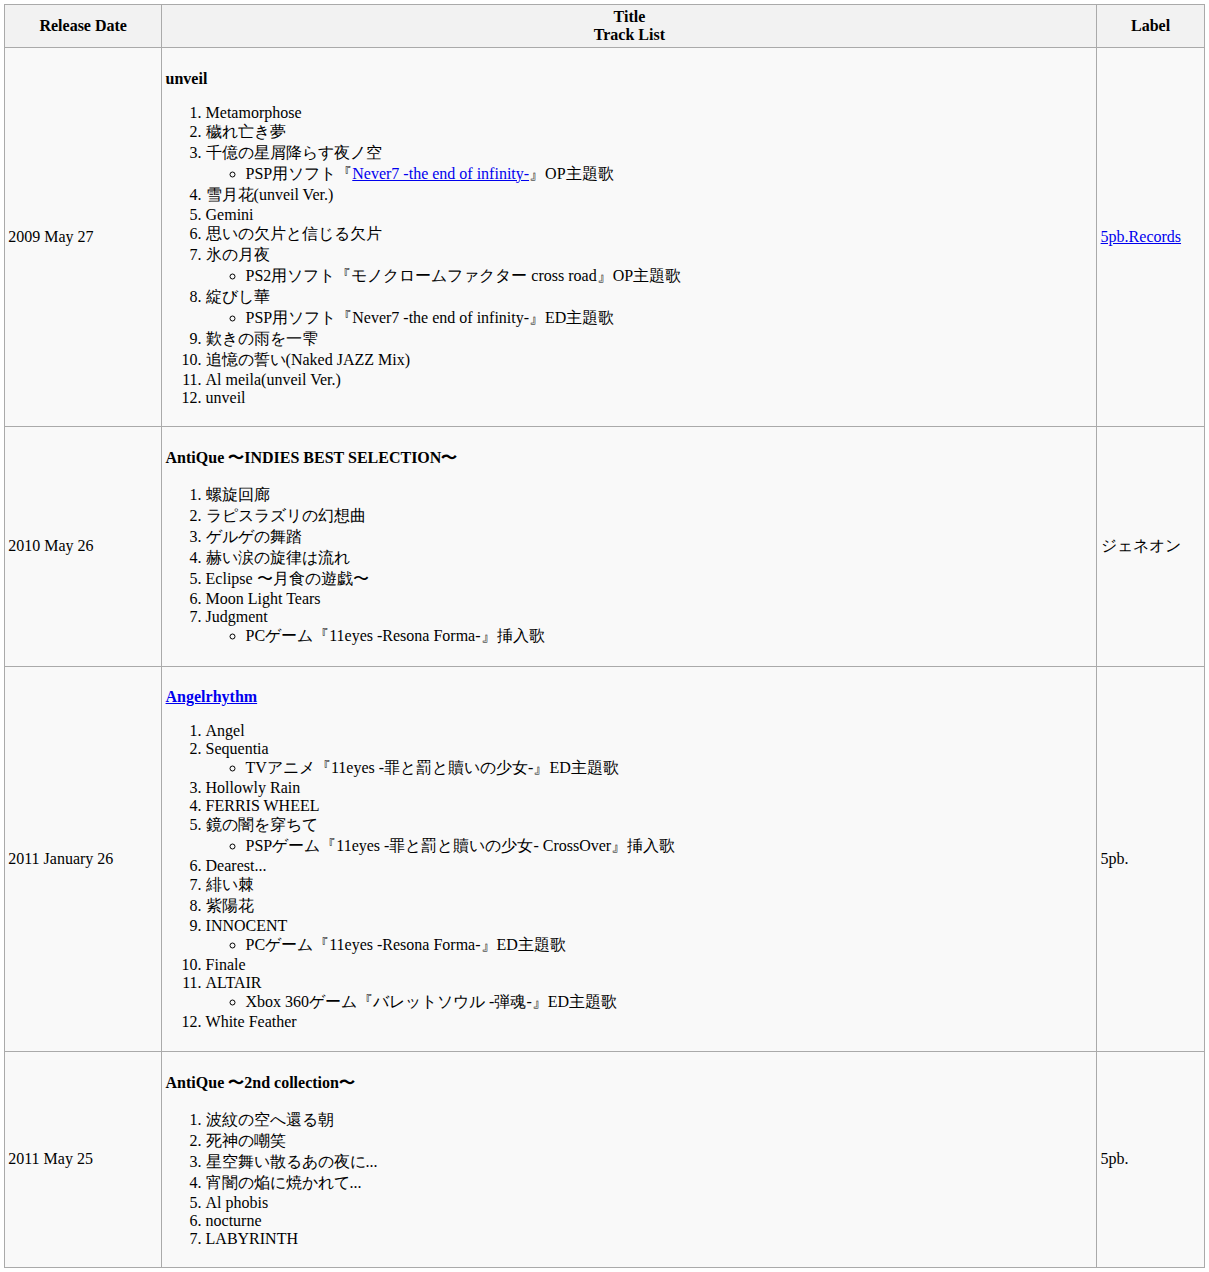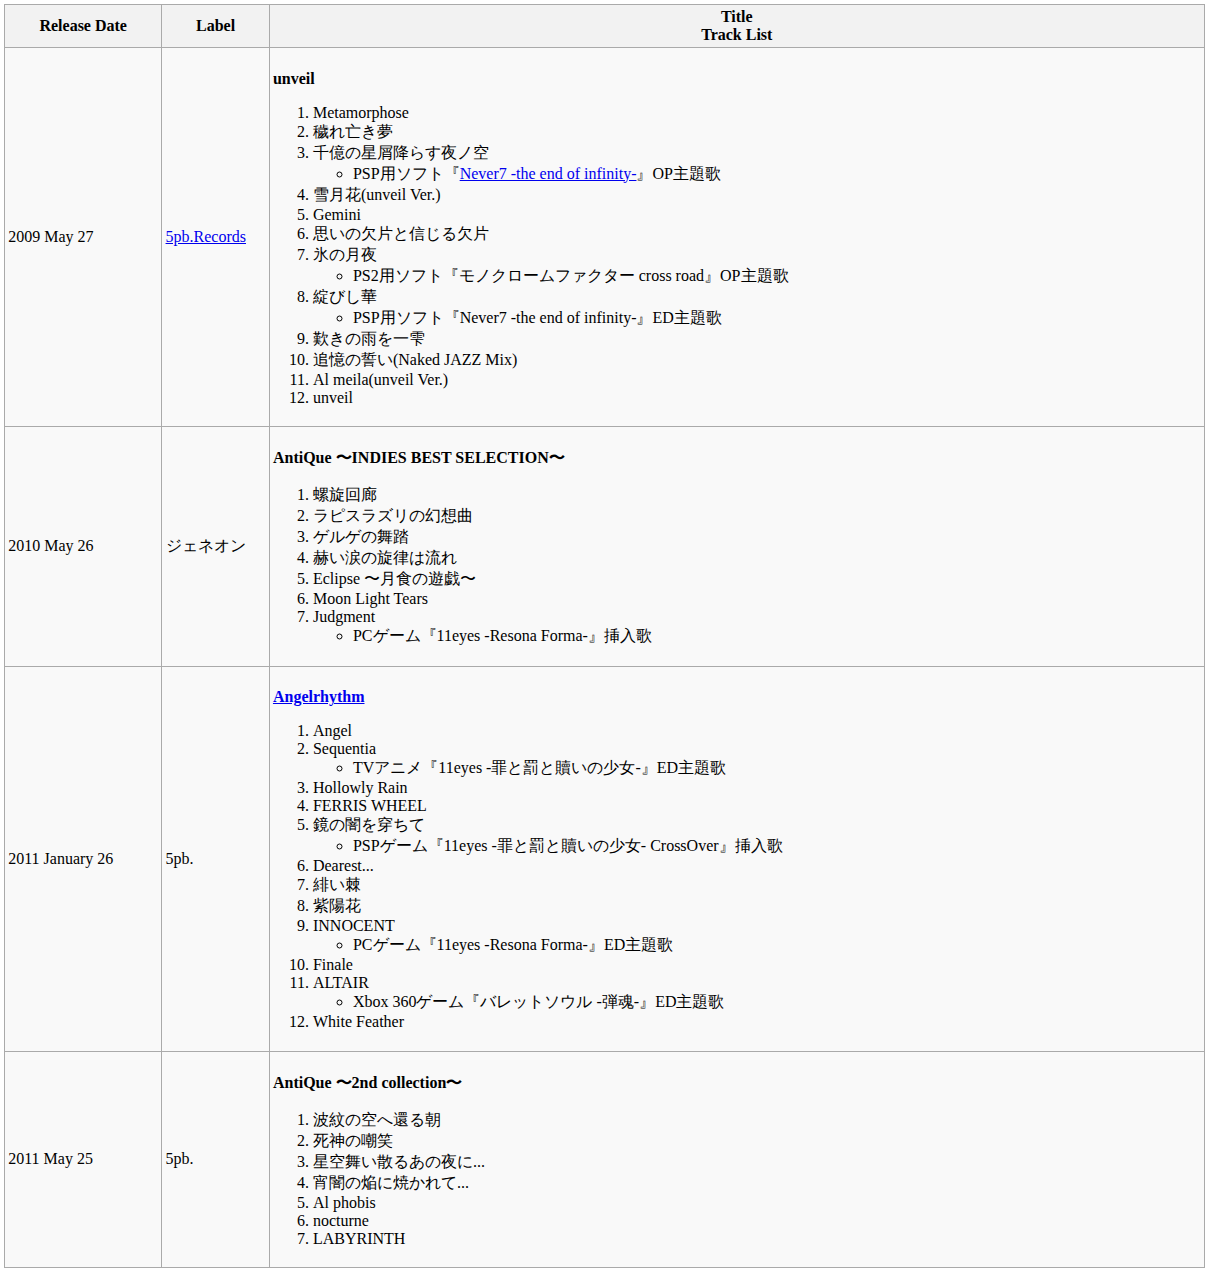columns swapped: (629, 26) <-> (1151, 26)
